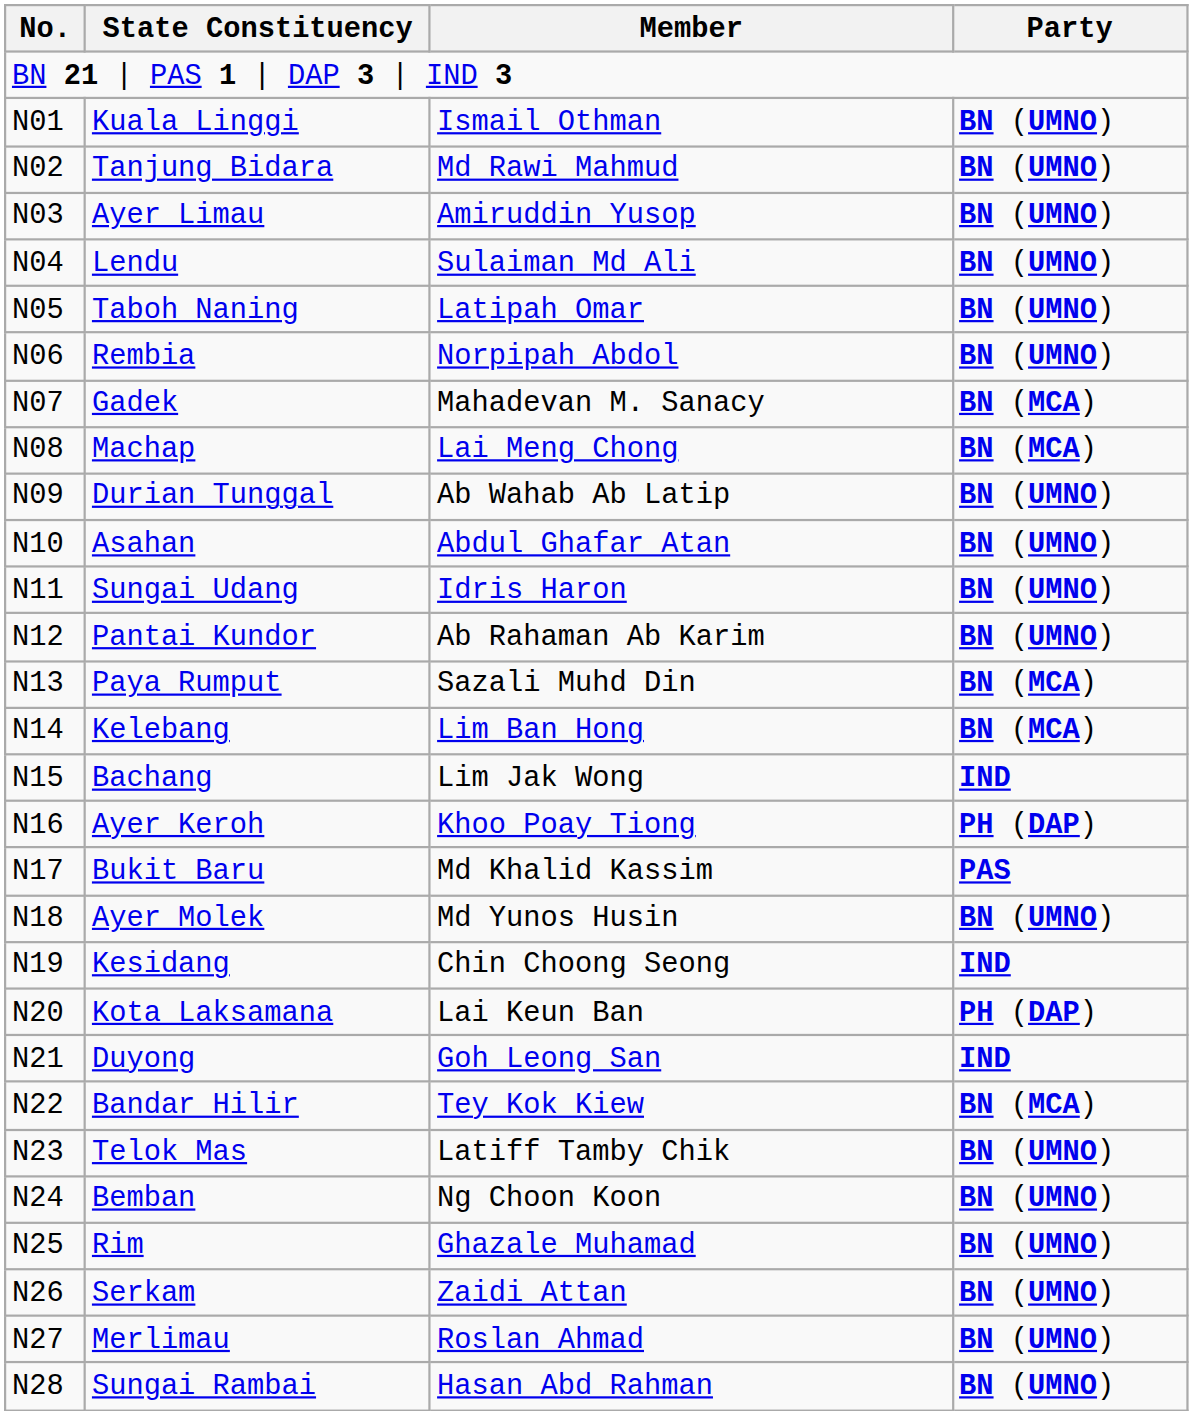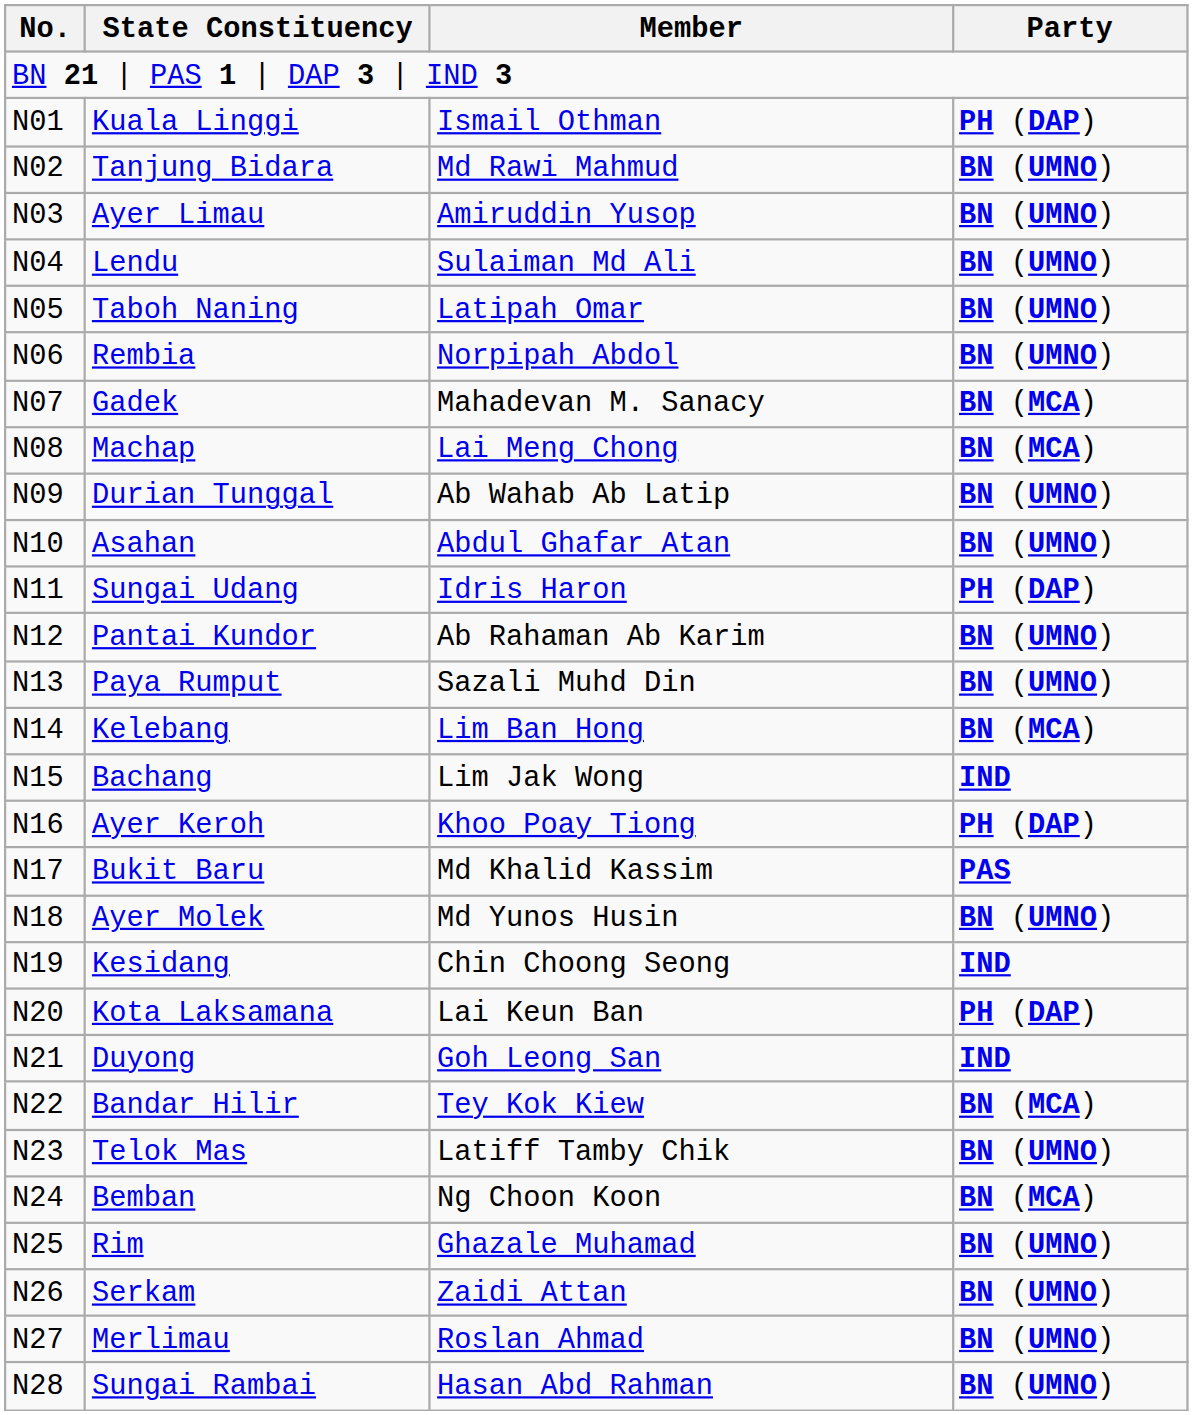(1037, 122) BN (UMNO) -> (1028, 122) PH (DAP)
(1037, 590) BN (UMNO) -> (1028, 590) PH (DAP)
(1028, 684) BN (MCA) -> (1037, 684) BN (UMNO)
(1037, 1199) BN (UMNO) -> (1028, 1199) BN (MCA)
